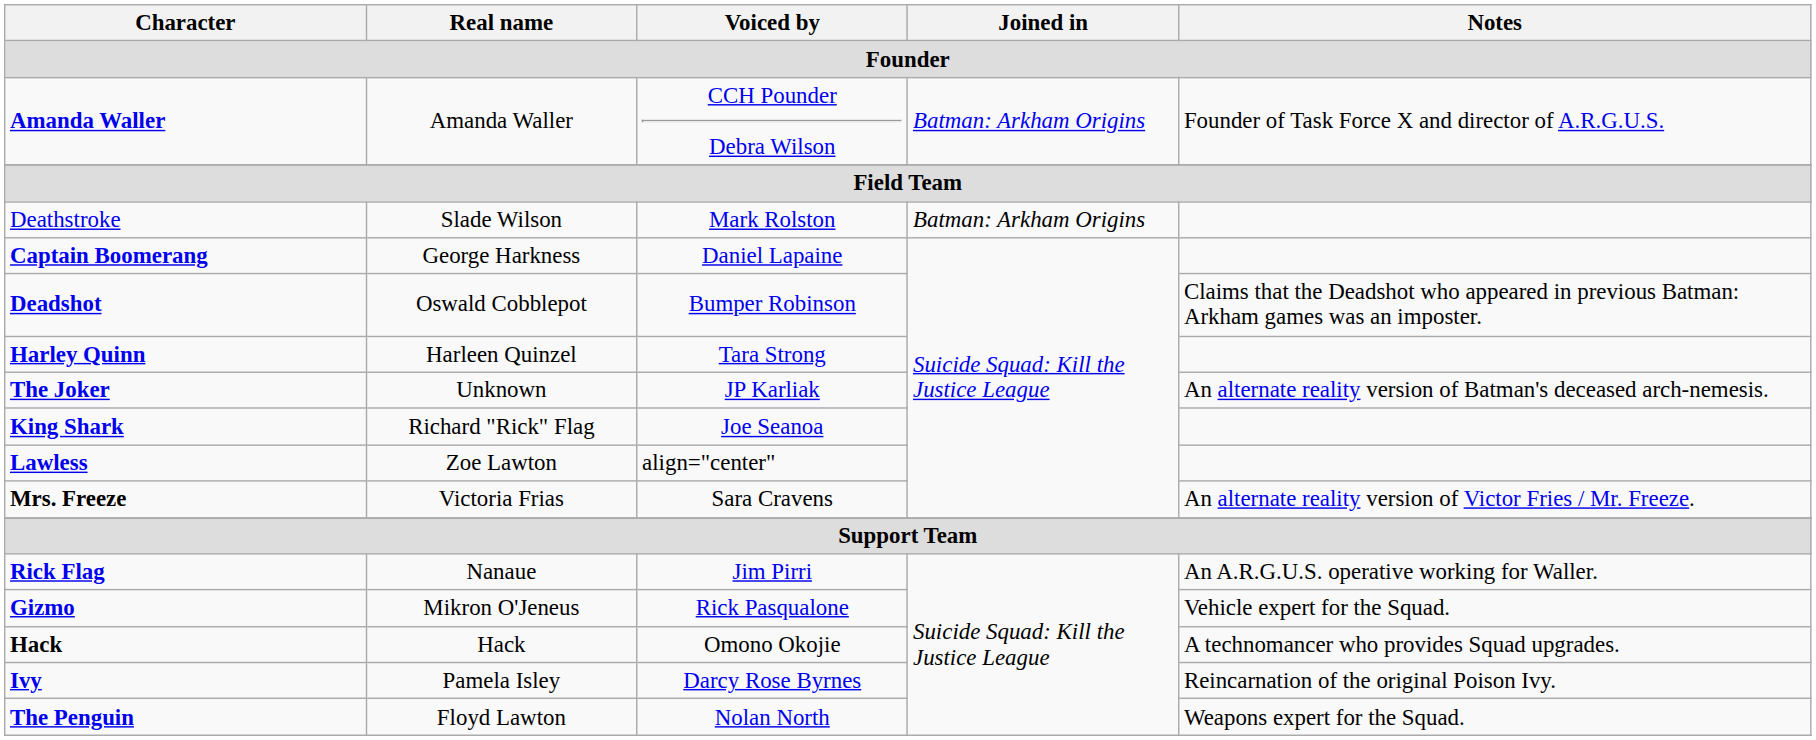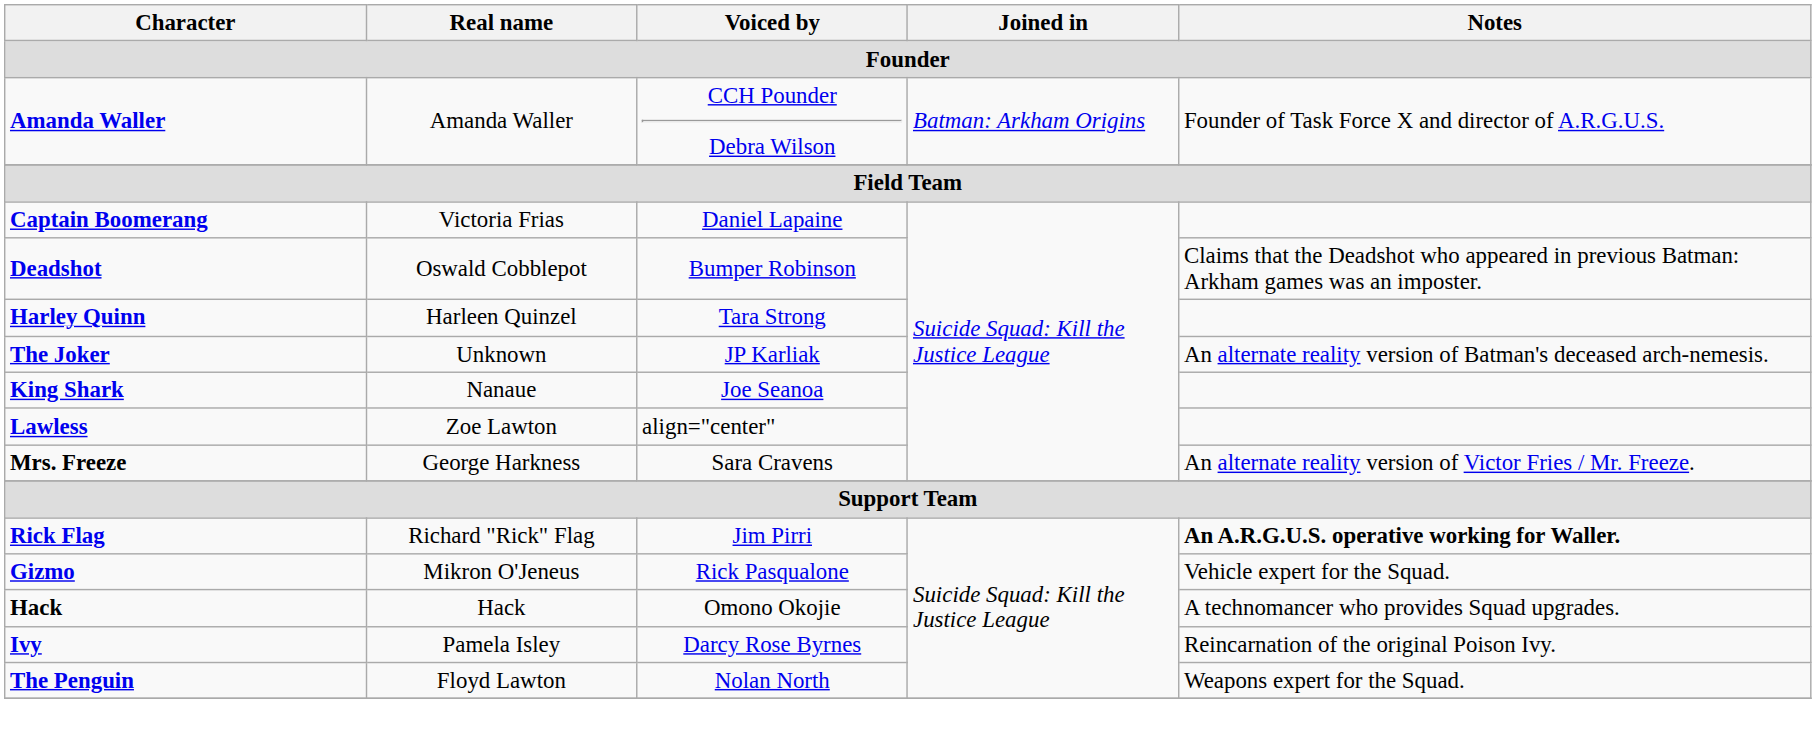- row: (65, 219)
(501, 255) George Harkness -> (501, 219) Victoria Frias
(501, 426) Richard "Rick" Flag -> (501, 390) Nanaue
(501, 499) Victoria Frias -> (501, 462) George Harkness
(501, 571) Nanaue -> (501, 535) Richard "Rick" Flag
(1391, 571) normal -> (1402, 535) bold
